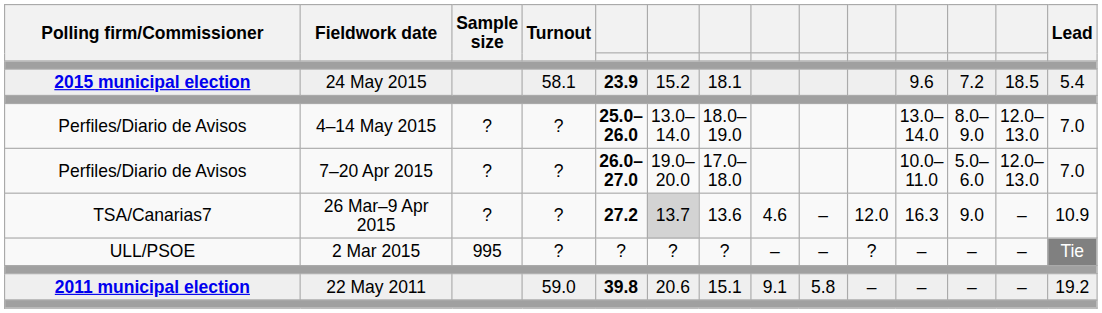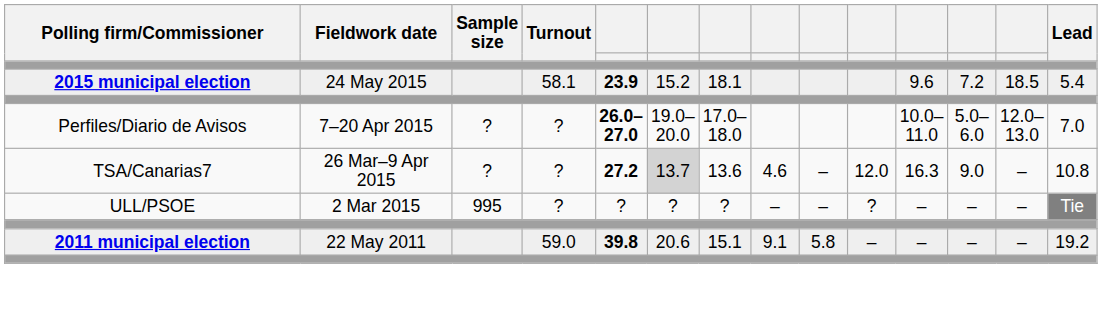- row: (152, 126)
(1072, 216) 10.9 -> (1072, 171) 10.8
